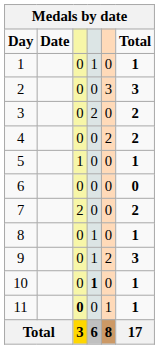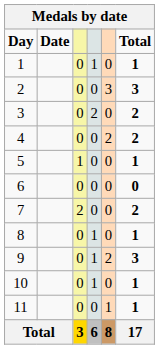(94, 283) bold -> (94, 283) normal
(80, 307) bold -> (80, 307) normal
